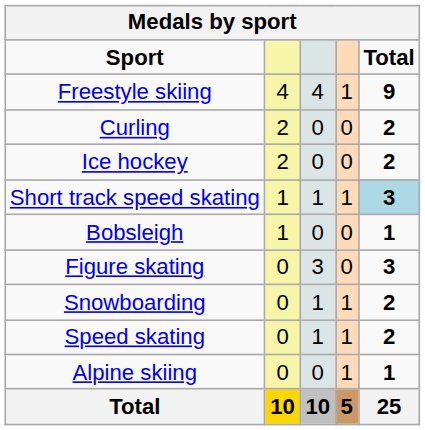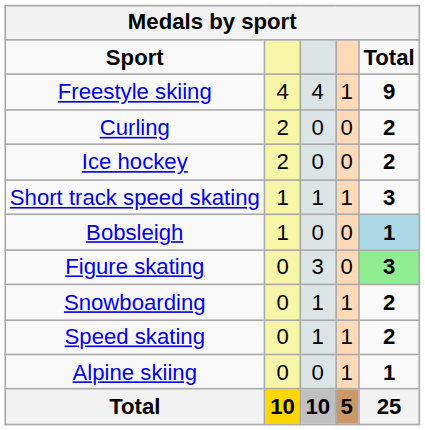(389, 197) lightblue background -> (389, 197) no background
(389, 232) no background -> (389, 232) lightblue background
(389, 267) no background -> (389, 267) lightgreen background
